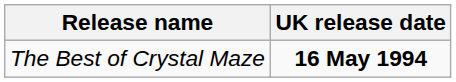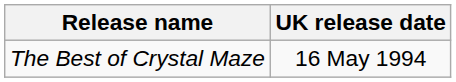(361, 58) bold -> (361, 58) normal
